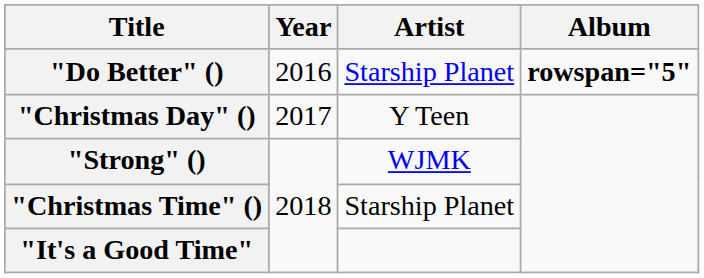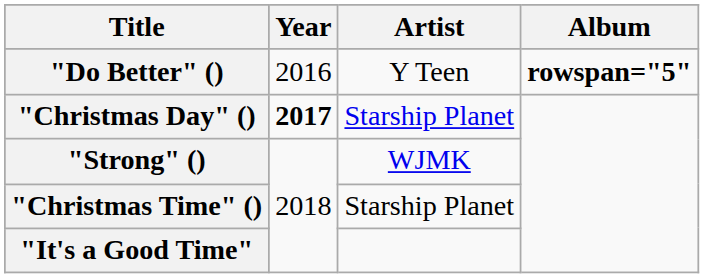(429, 71) Starship Planet -> (429, 71) Y Teen
(303, 116) normal -> (303, 116) bold
(429, 116) Y Teen -> (429, 116) Starship Planet
